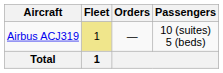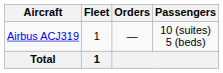(97, 36) khaki background -> (97, 36) no background
